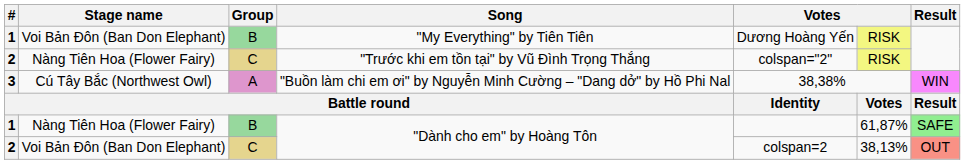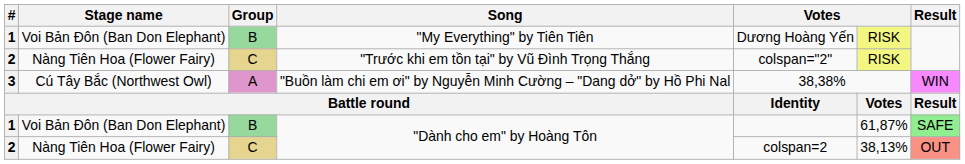(124, 125) Nàng Tiên Hoa (Flower Fairy) -> (124, 125) Voi Bản Đôn (Ban Don Elephant)
(124, 147) Voi Bản Đôn (Ban Don Elephant) -> (124, 147) Nàng Tiên Hoa (Flower Fairy)
